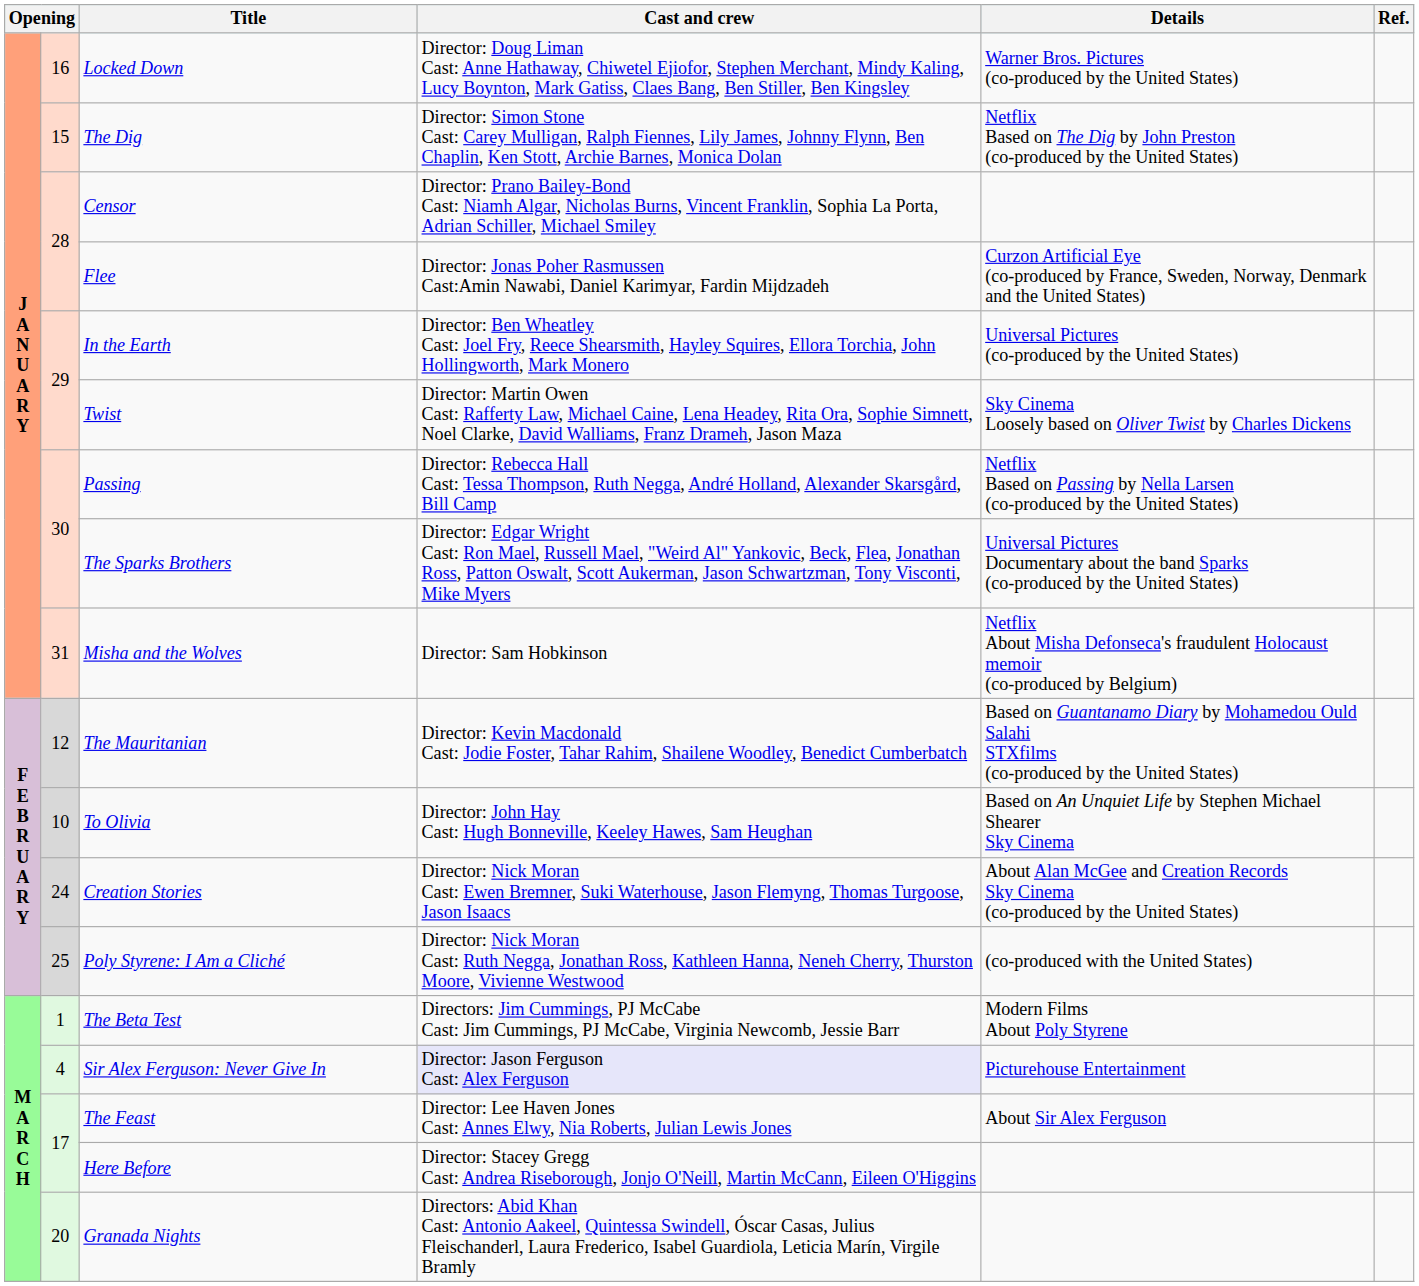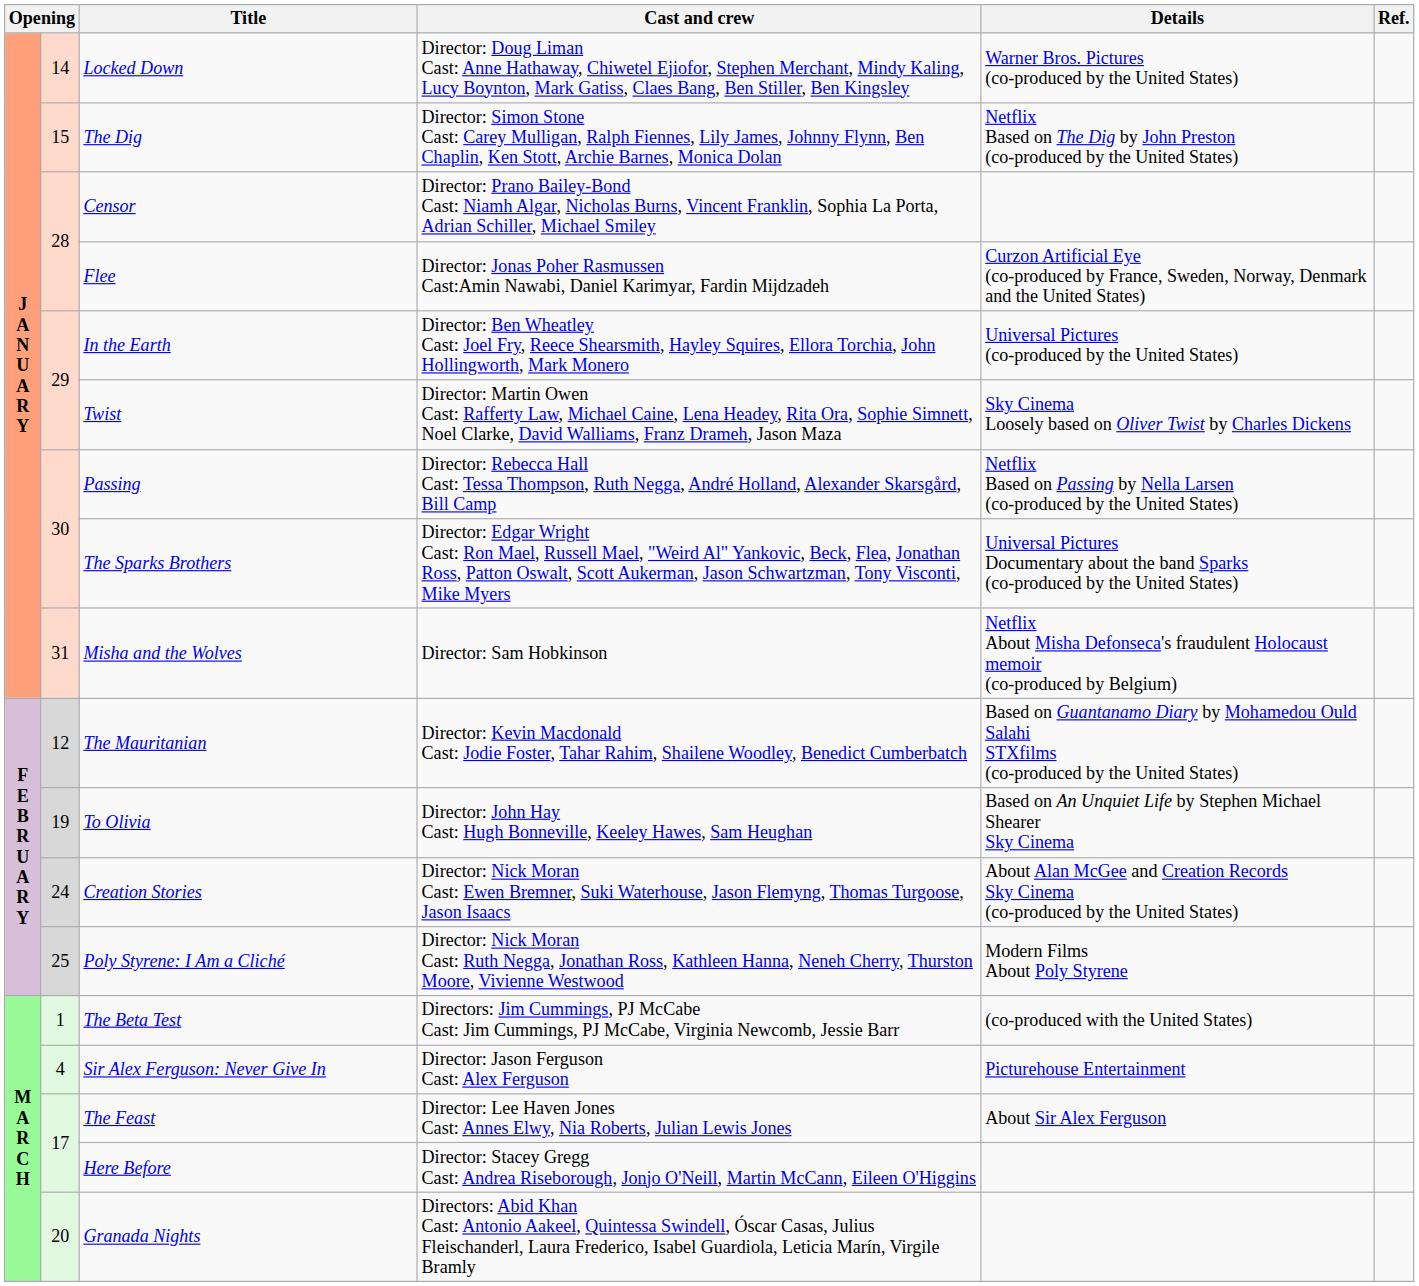(60, 67) 16 -> (60, 67) 14
(60, 822) 10 -> (60, 822) 19
(1119, 961) (co-produced with the United States) -> (1057, 961) Modern Films About Poly Styrene
(1057, 1020) Modern Films About Poly Styrene -> (1119, 1020) (co-produced with the United States)
(512, 1069) lavender background -> (512, 1069) no background
